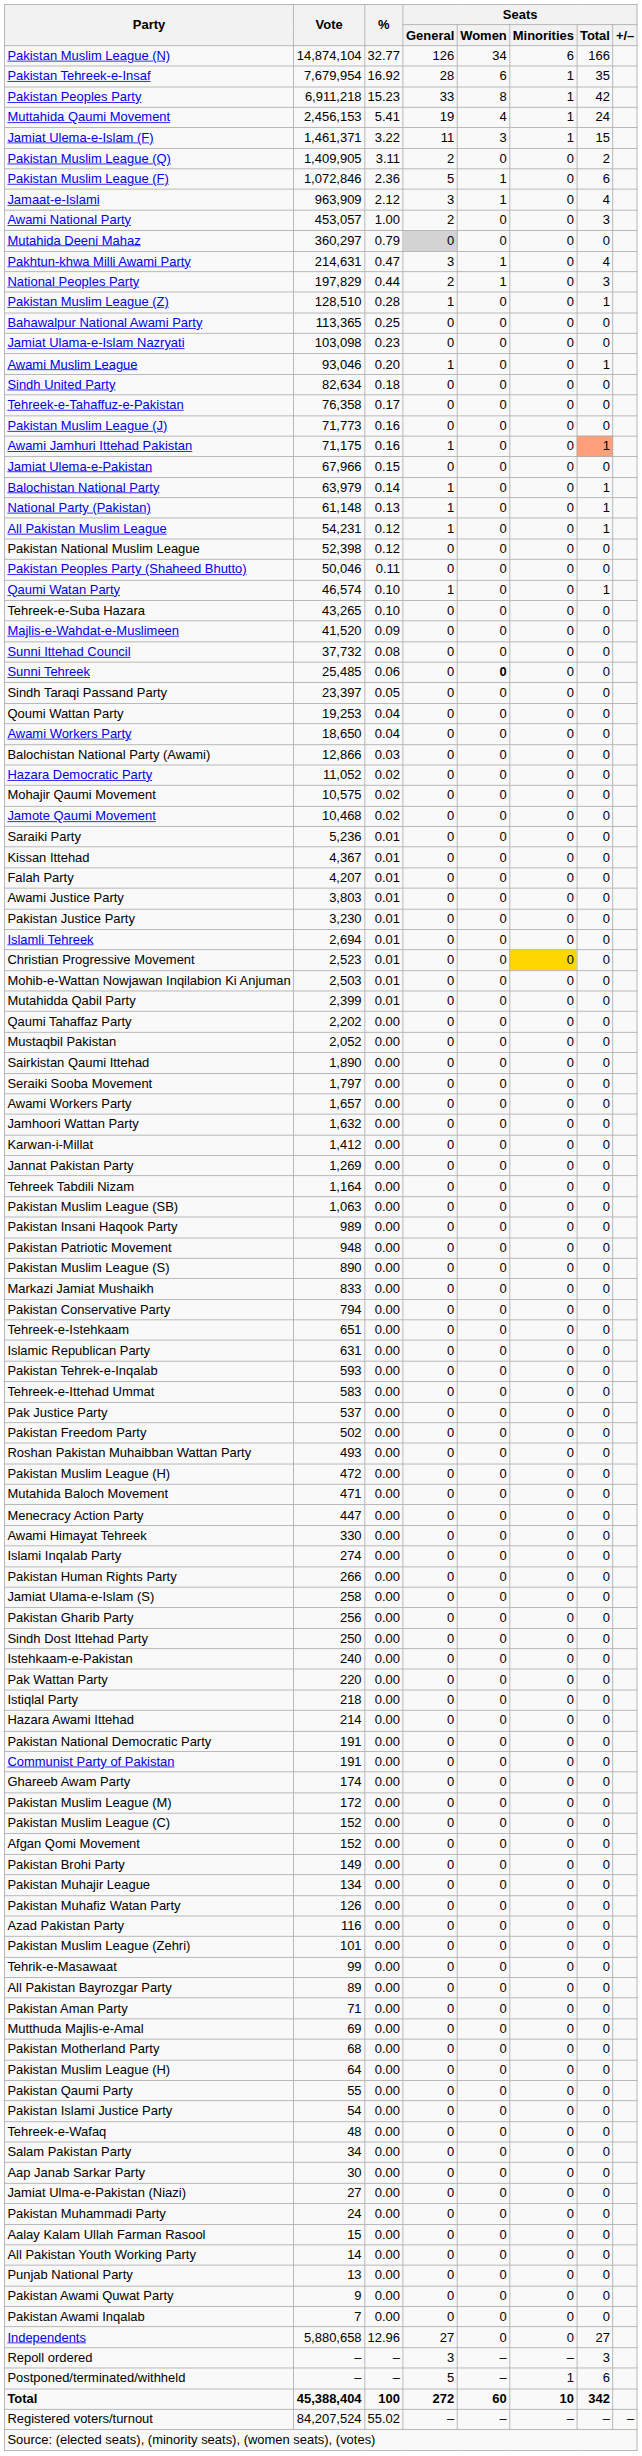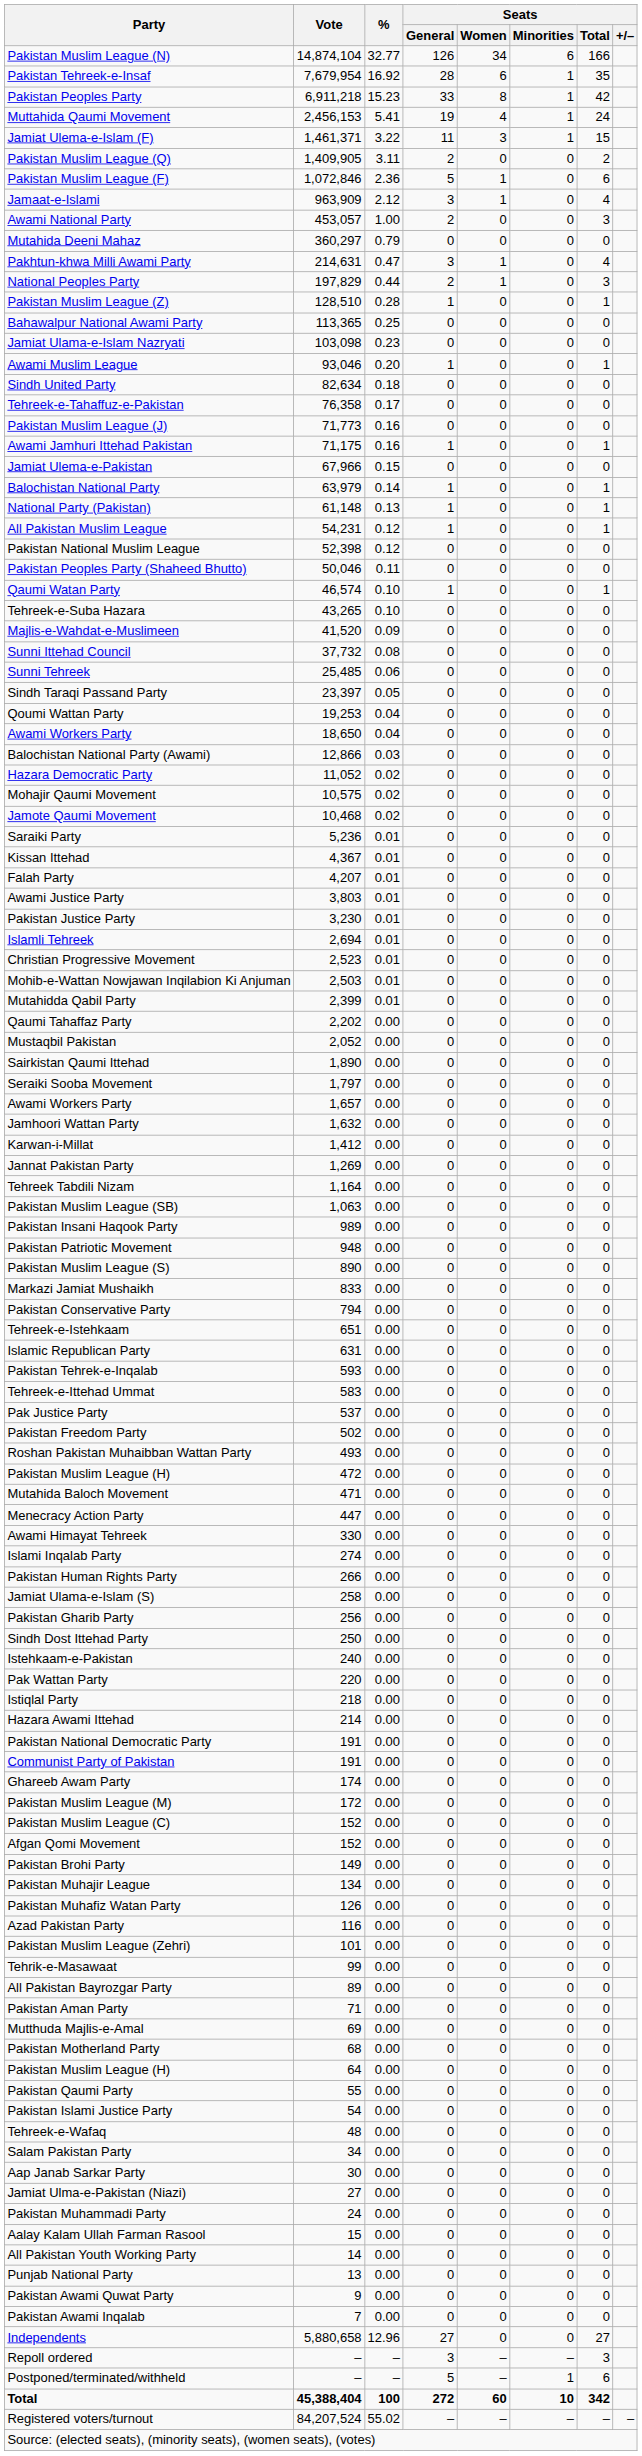(451, 240) lightgrey background -> (451, 240) no background
(606, 446) lightsalmon background -> (606, 446) no background
(503, 672) bold -> (503, 672) normal
(570, 960) gold background -> (570, 960) no background
